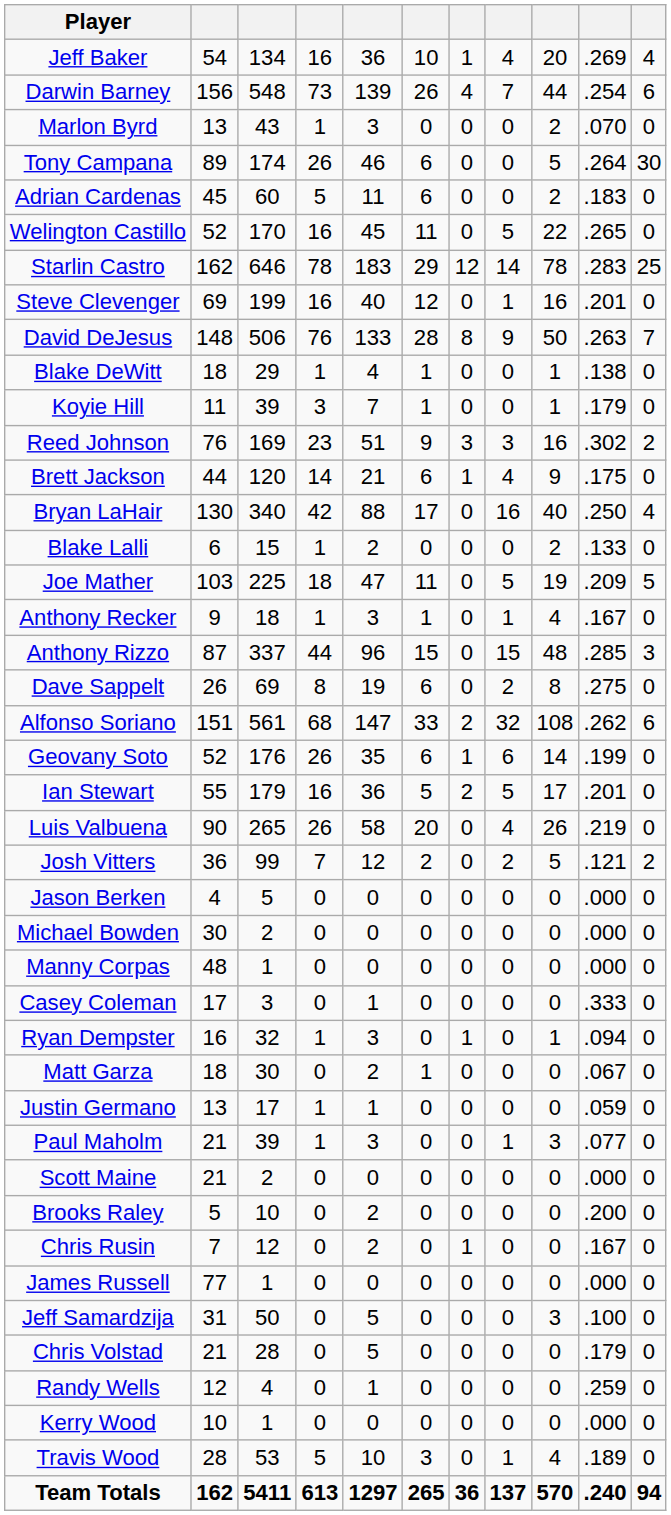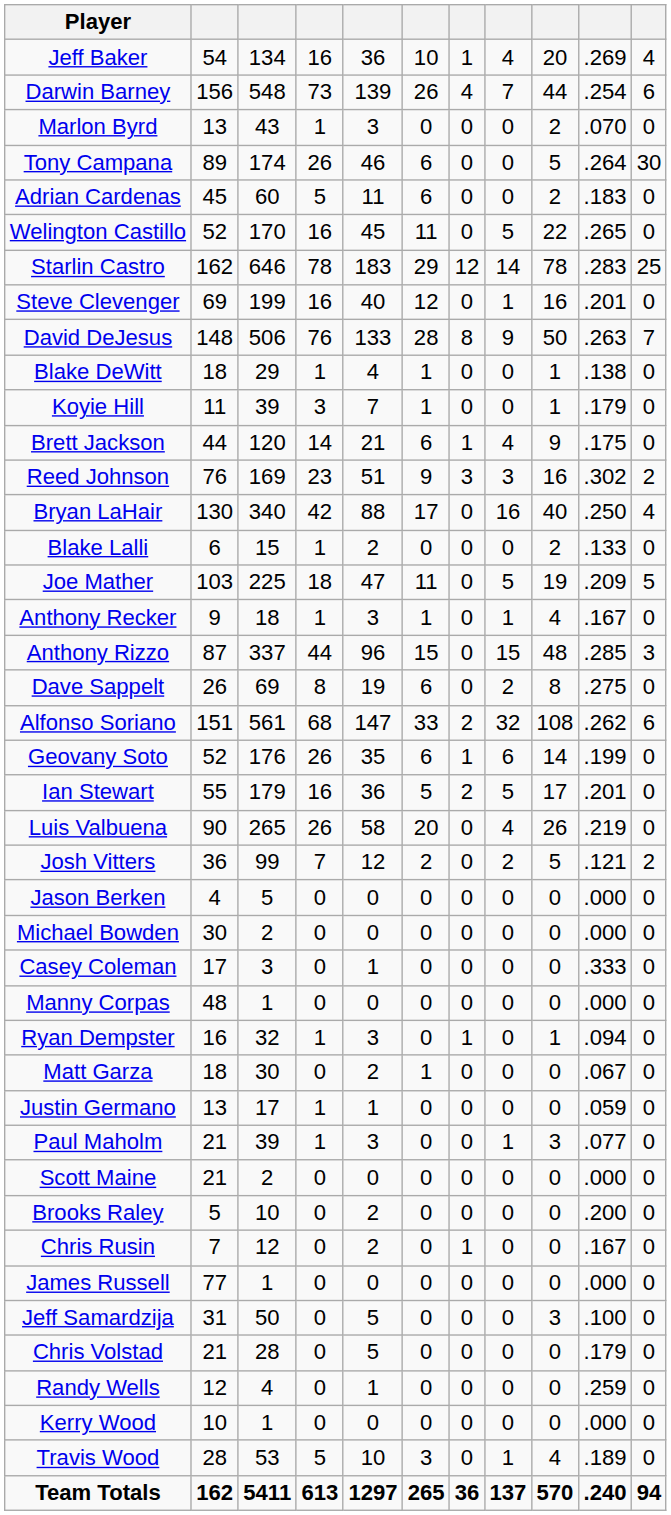rows swapped: (98, 477) <-> (98, 442)
rows swapped: (98, 1002) <-> (98, 967)
